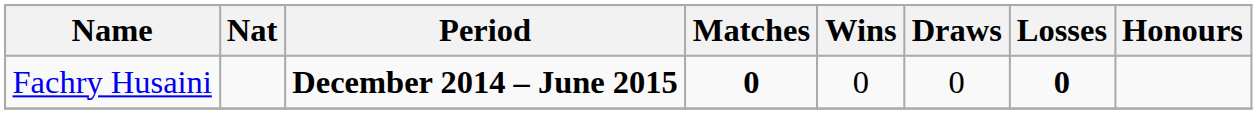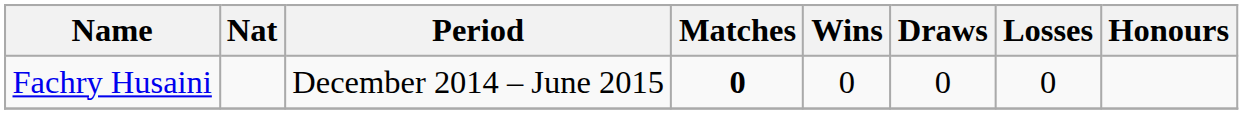(485, 81) bold -> (478, 81) normal
(1062, 81) bold -> (1048, 81) normal
